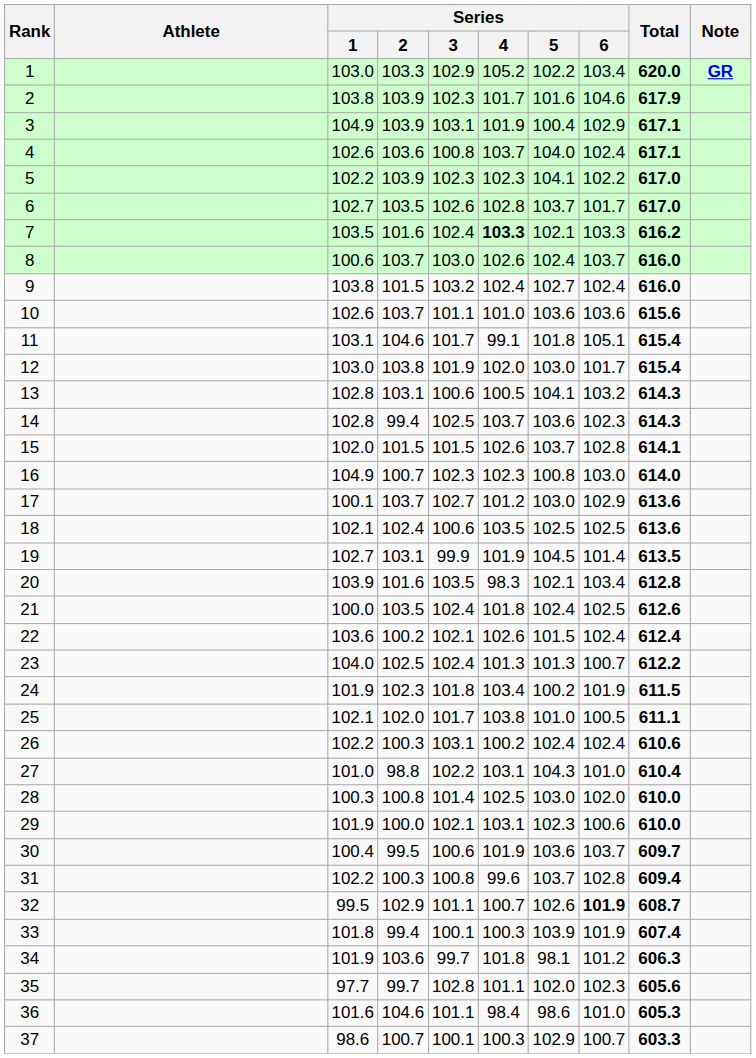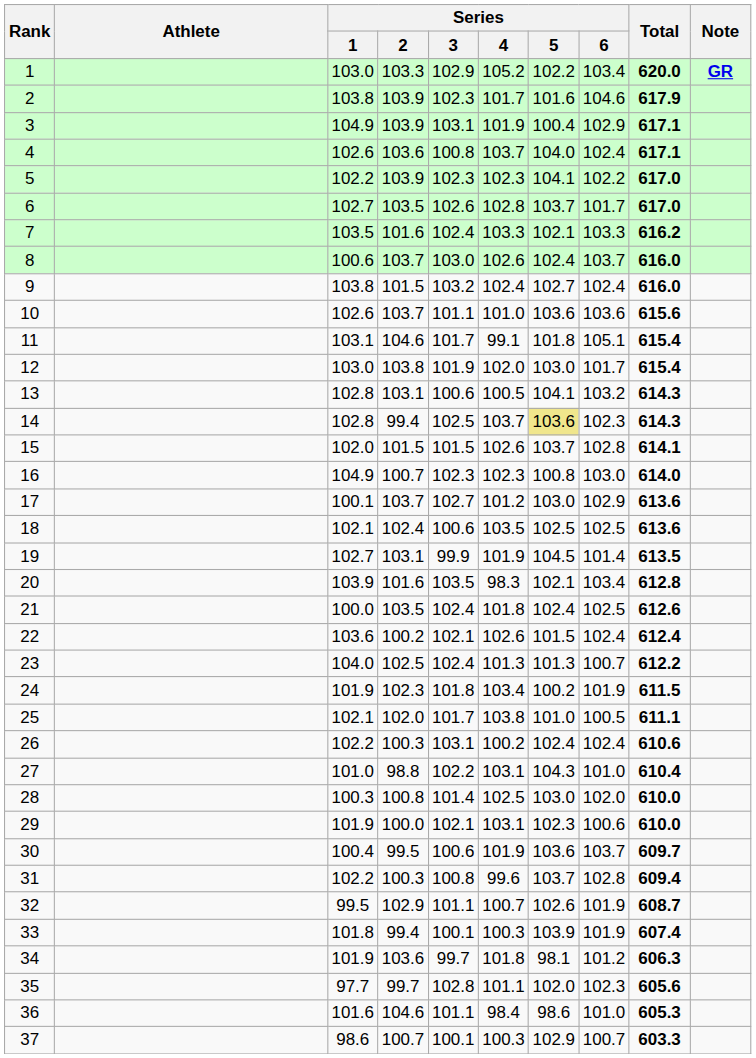(504, 233) bold -> (504, 233) normal
(554, 421) no background -> (554, 421) khaki background
(604, 905) bold -> (604, 905) normal
